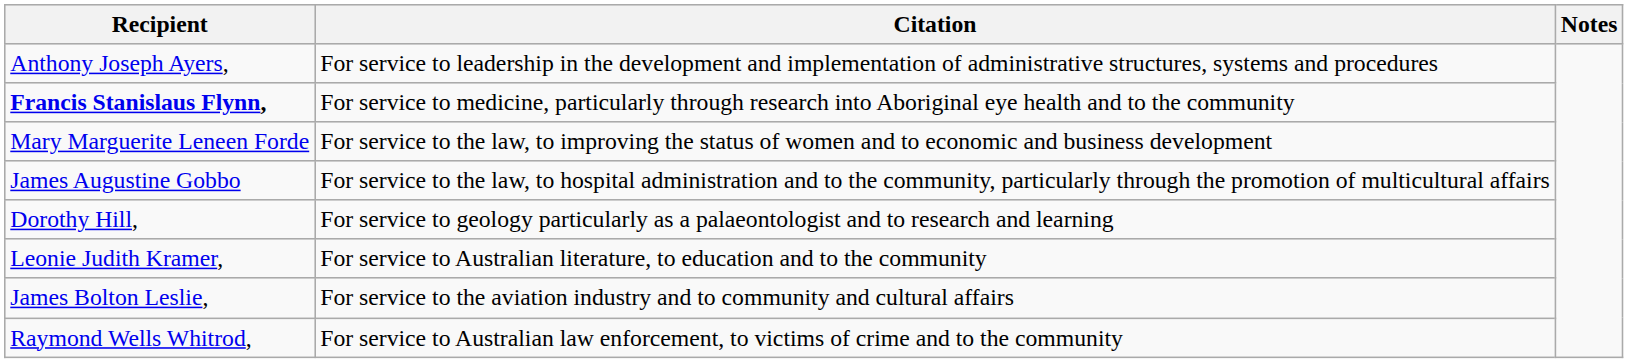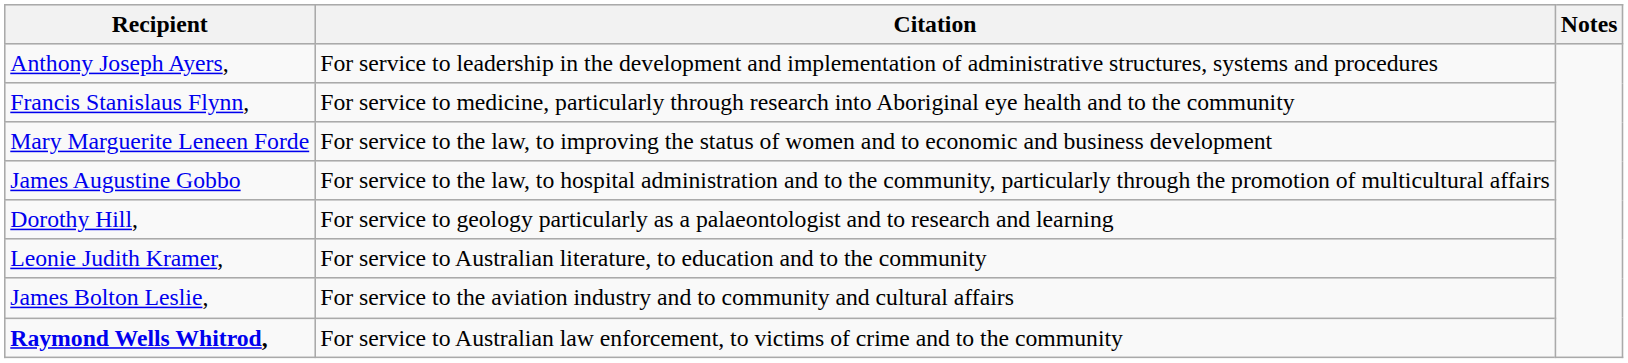(138, 102) bold -> (130, 102) normal
(131, 337) normal -> (139, 337) bold
